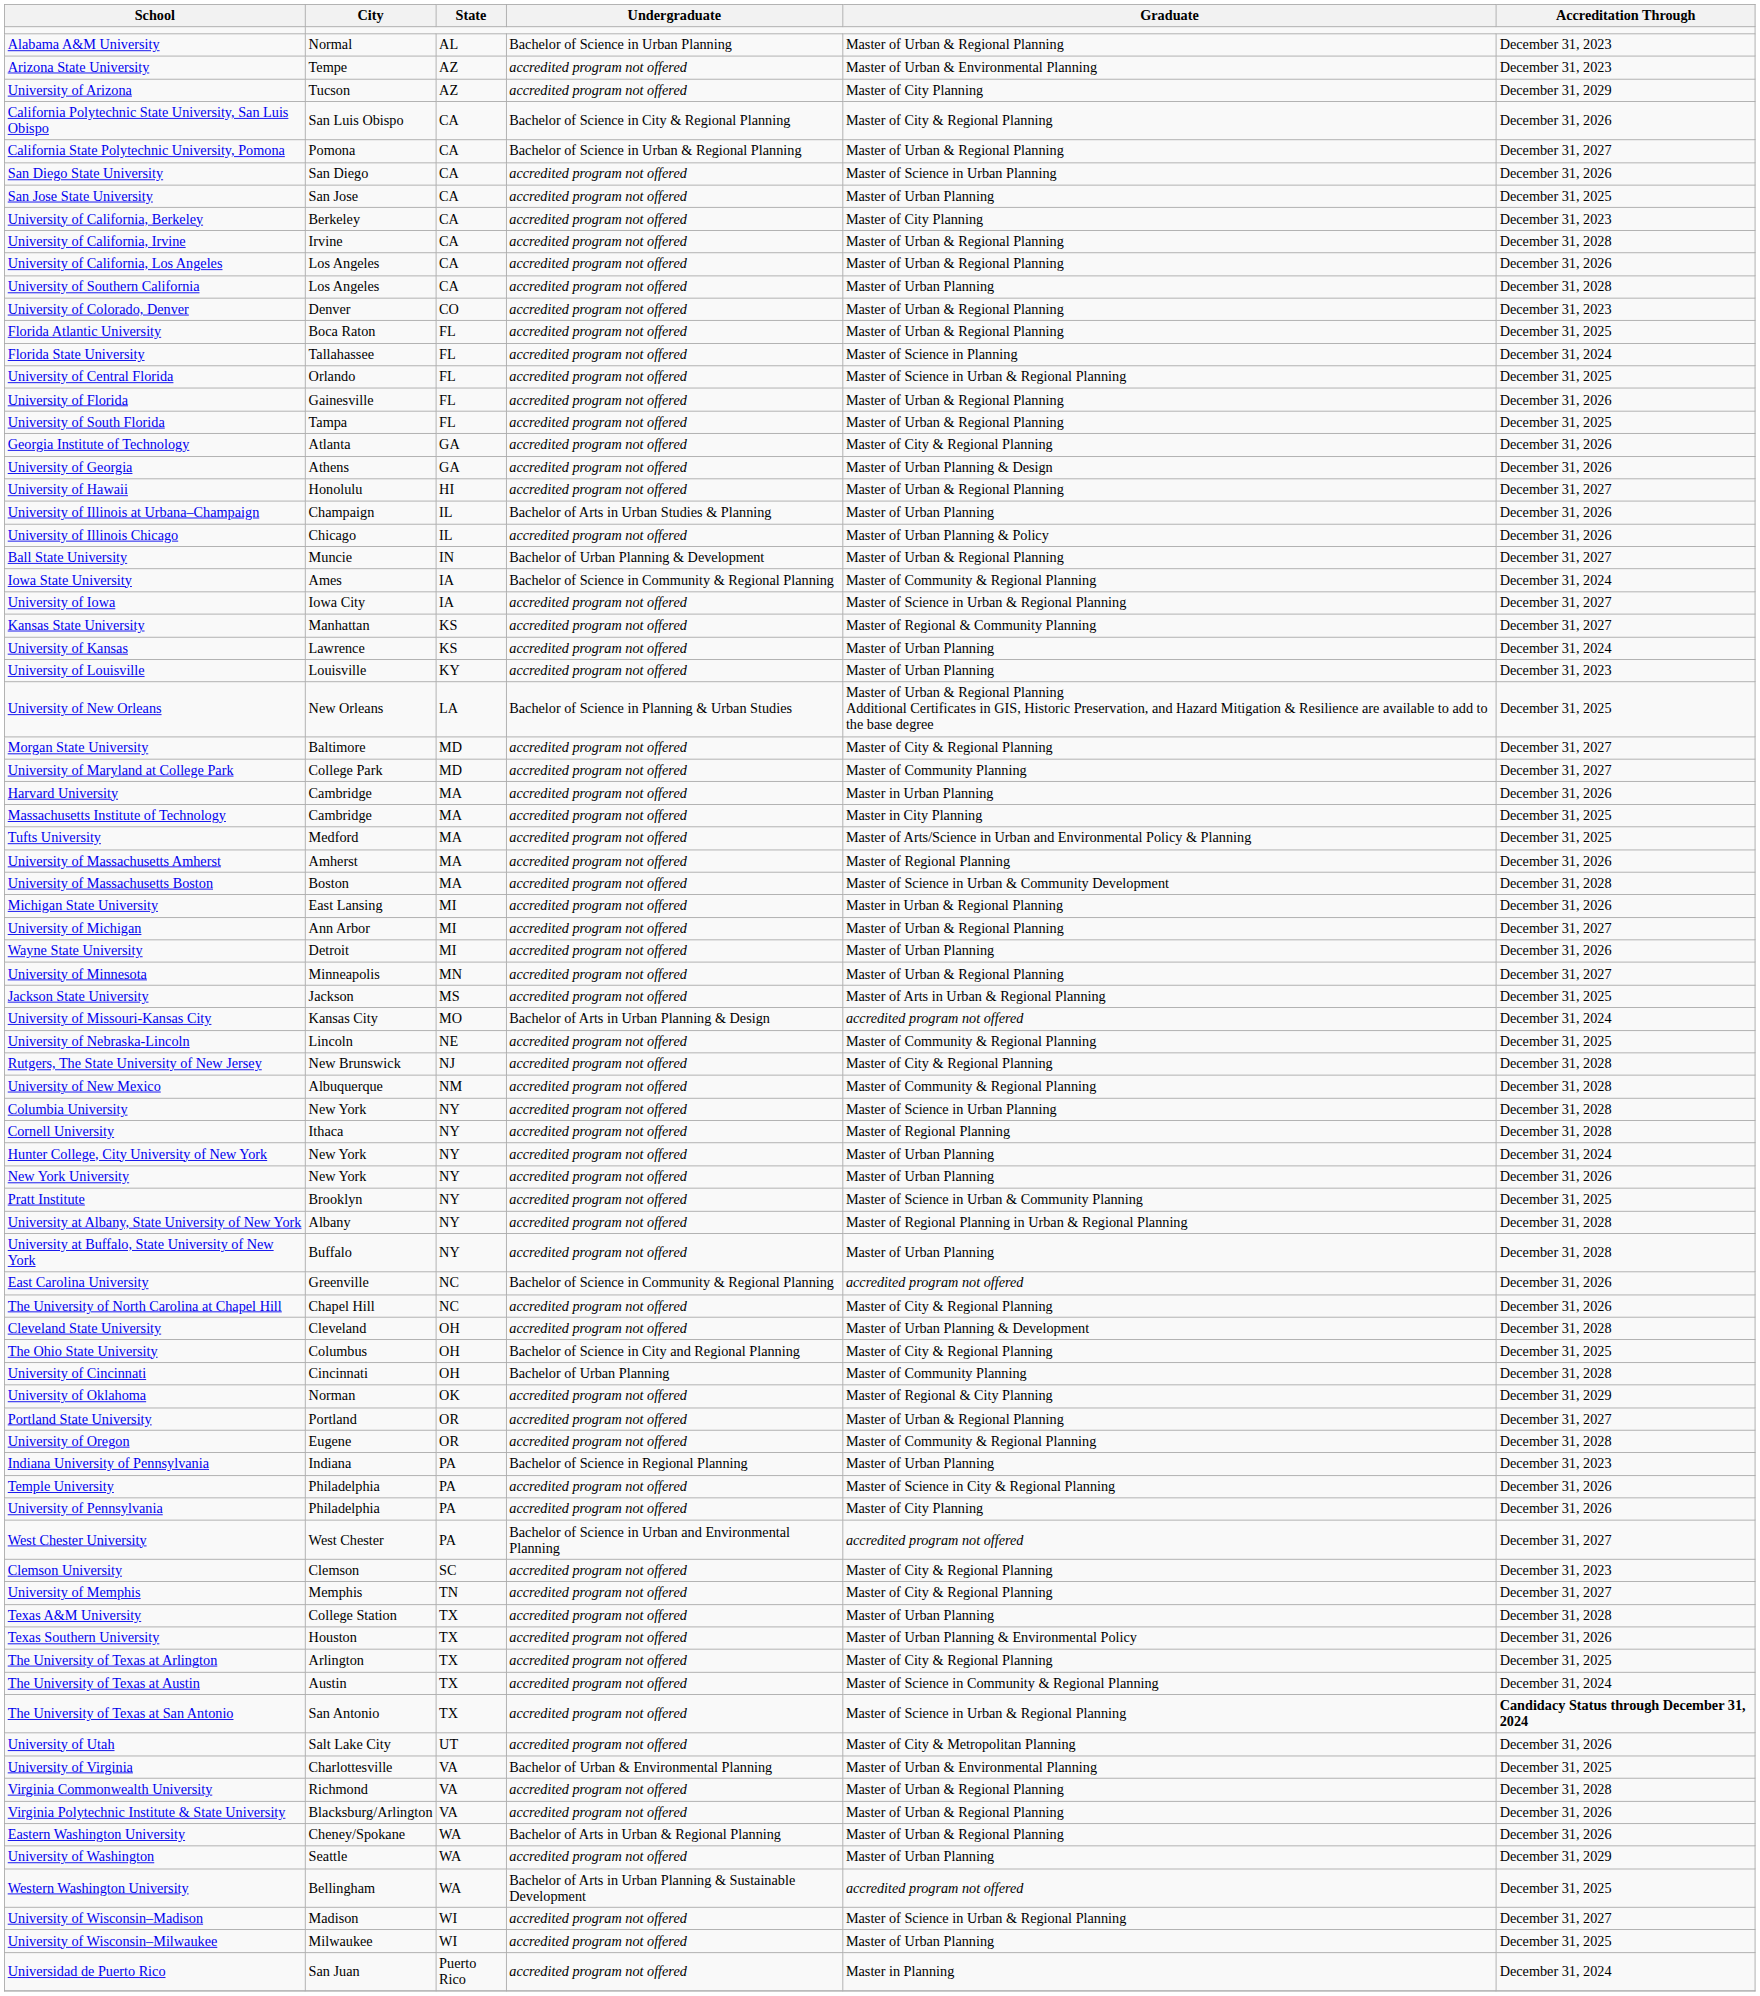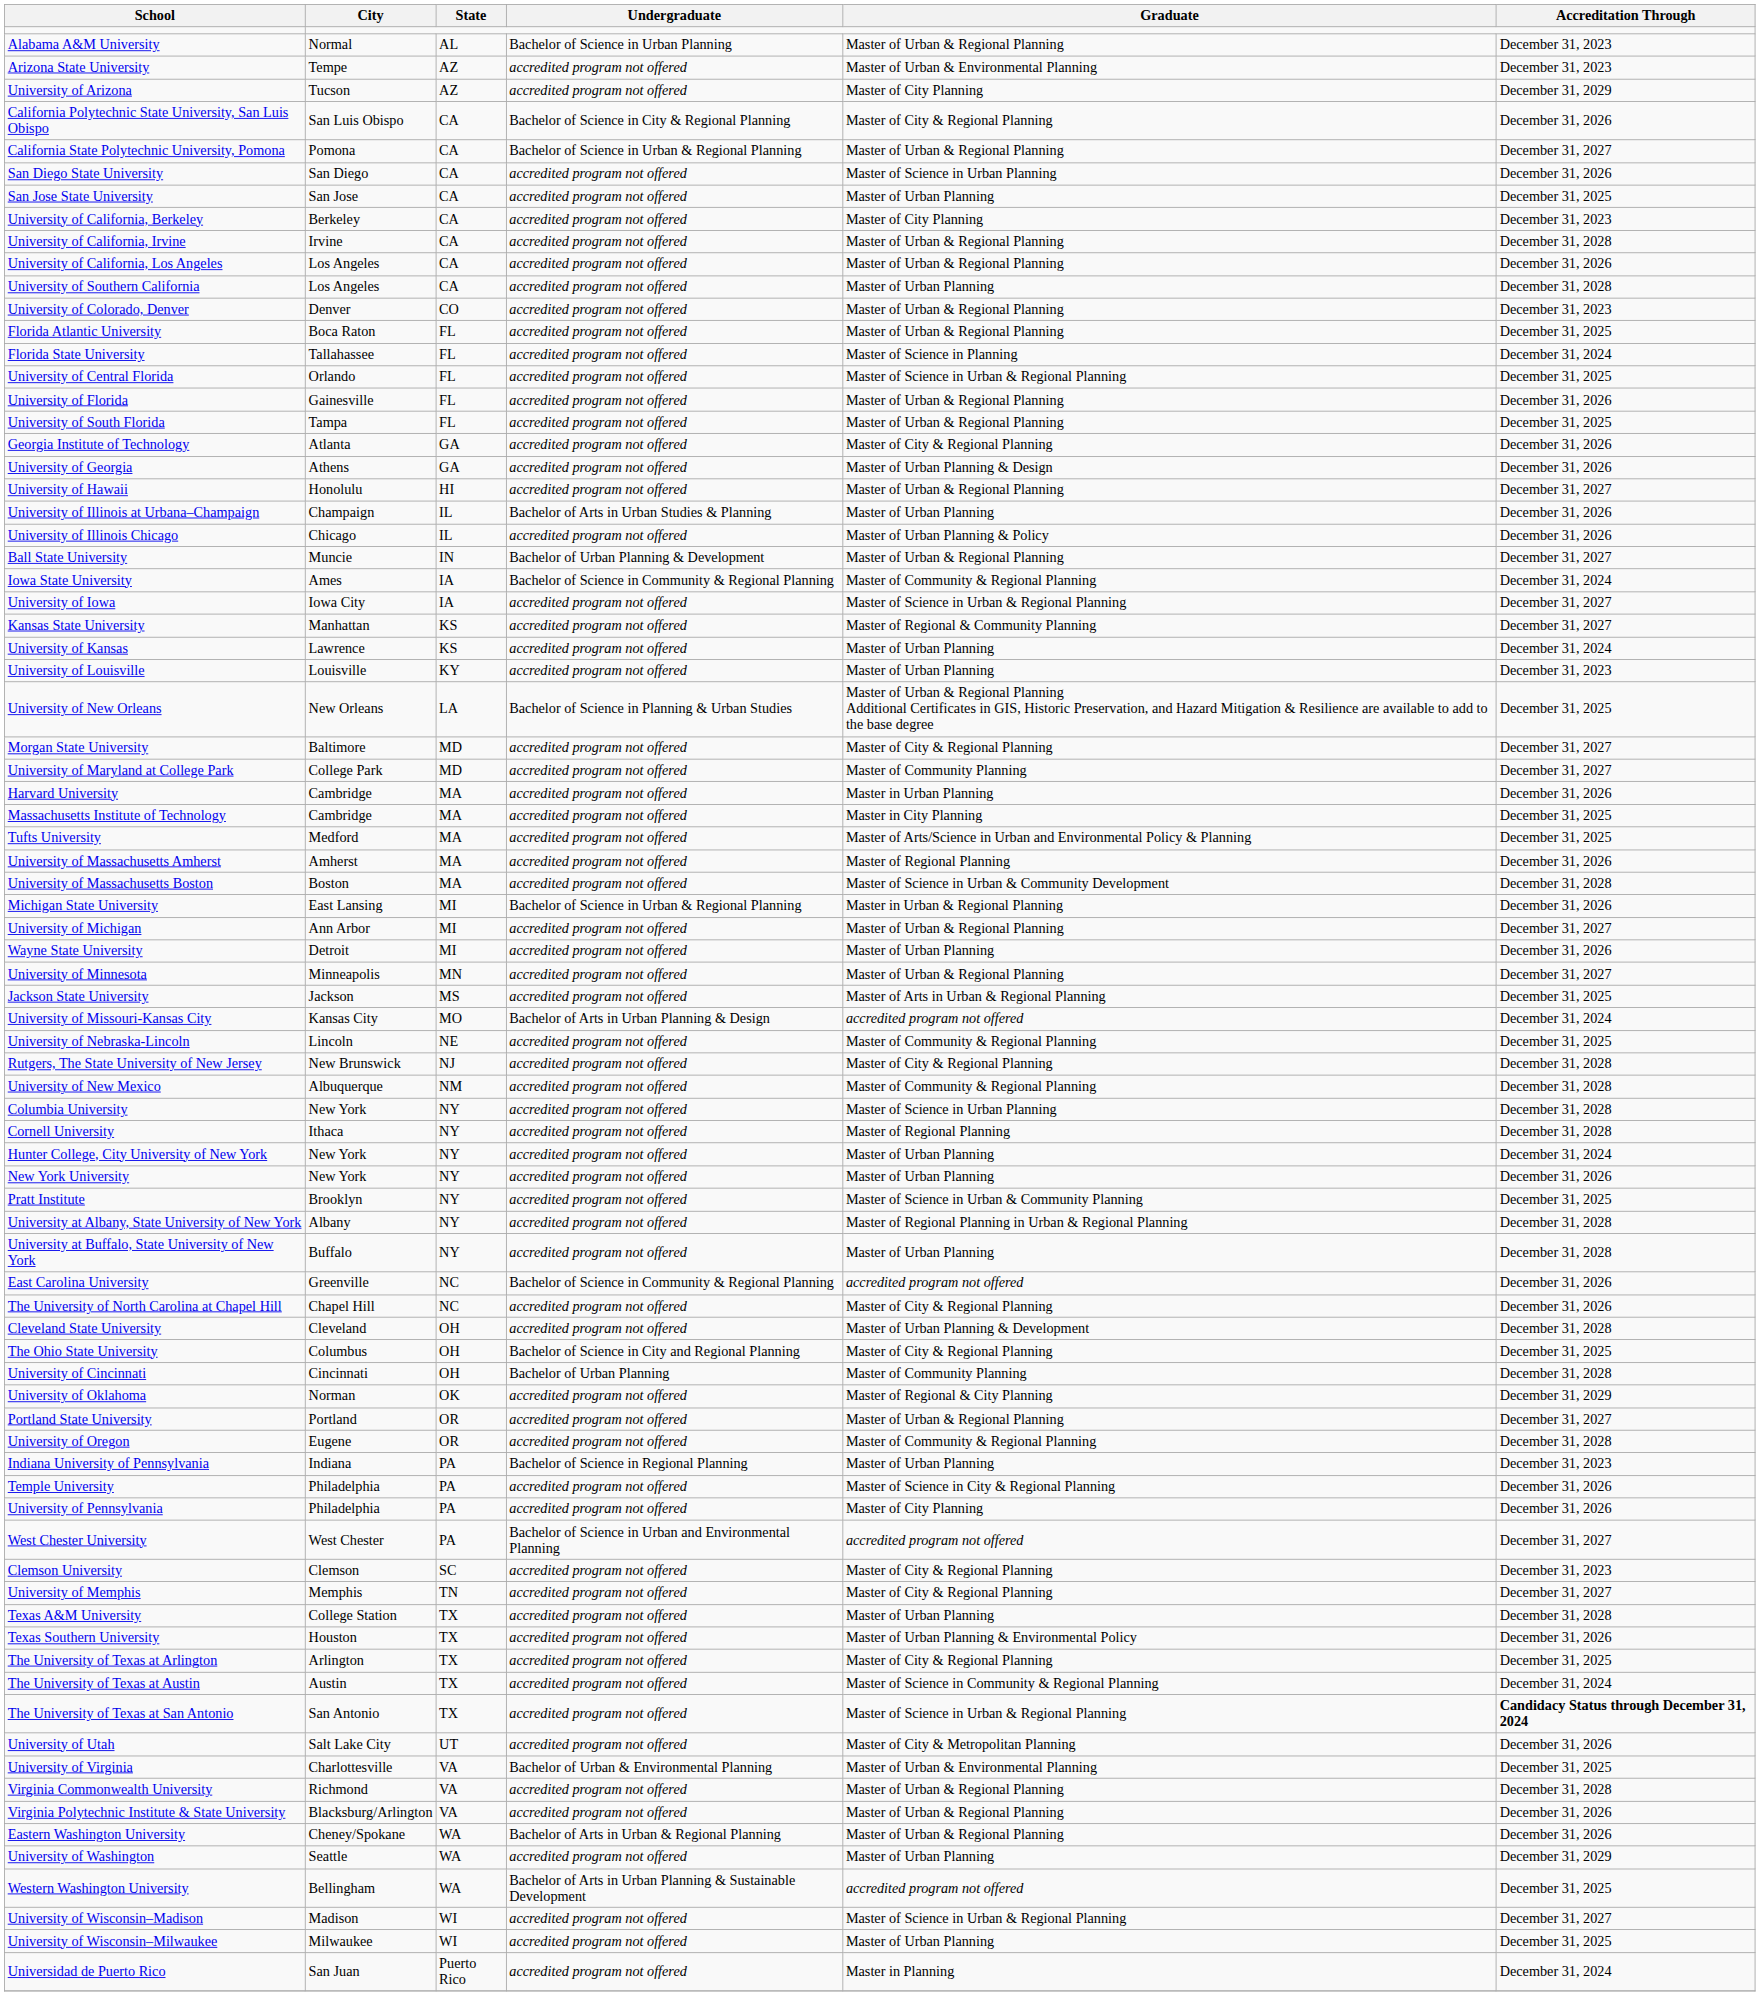(598, 906) accredited program not offered -> (655, 906) Bachelor of Science in Urban & Regional Planning
